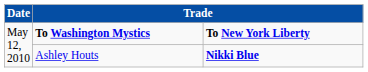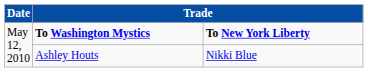(232, 55) bold -> (231, 55) normal
